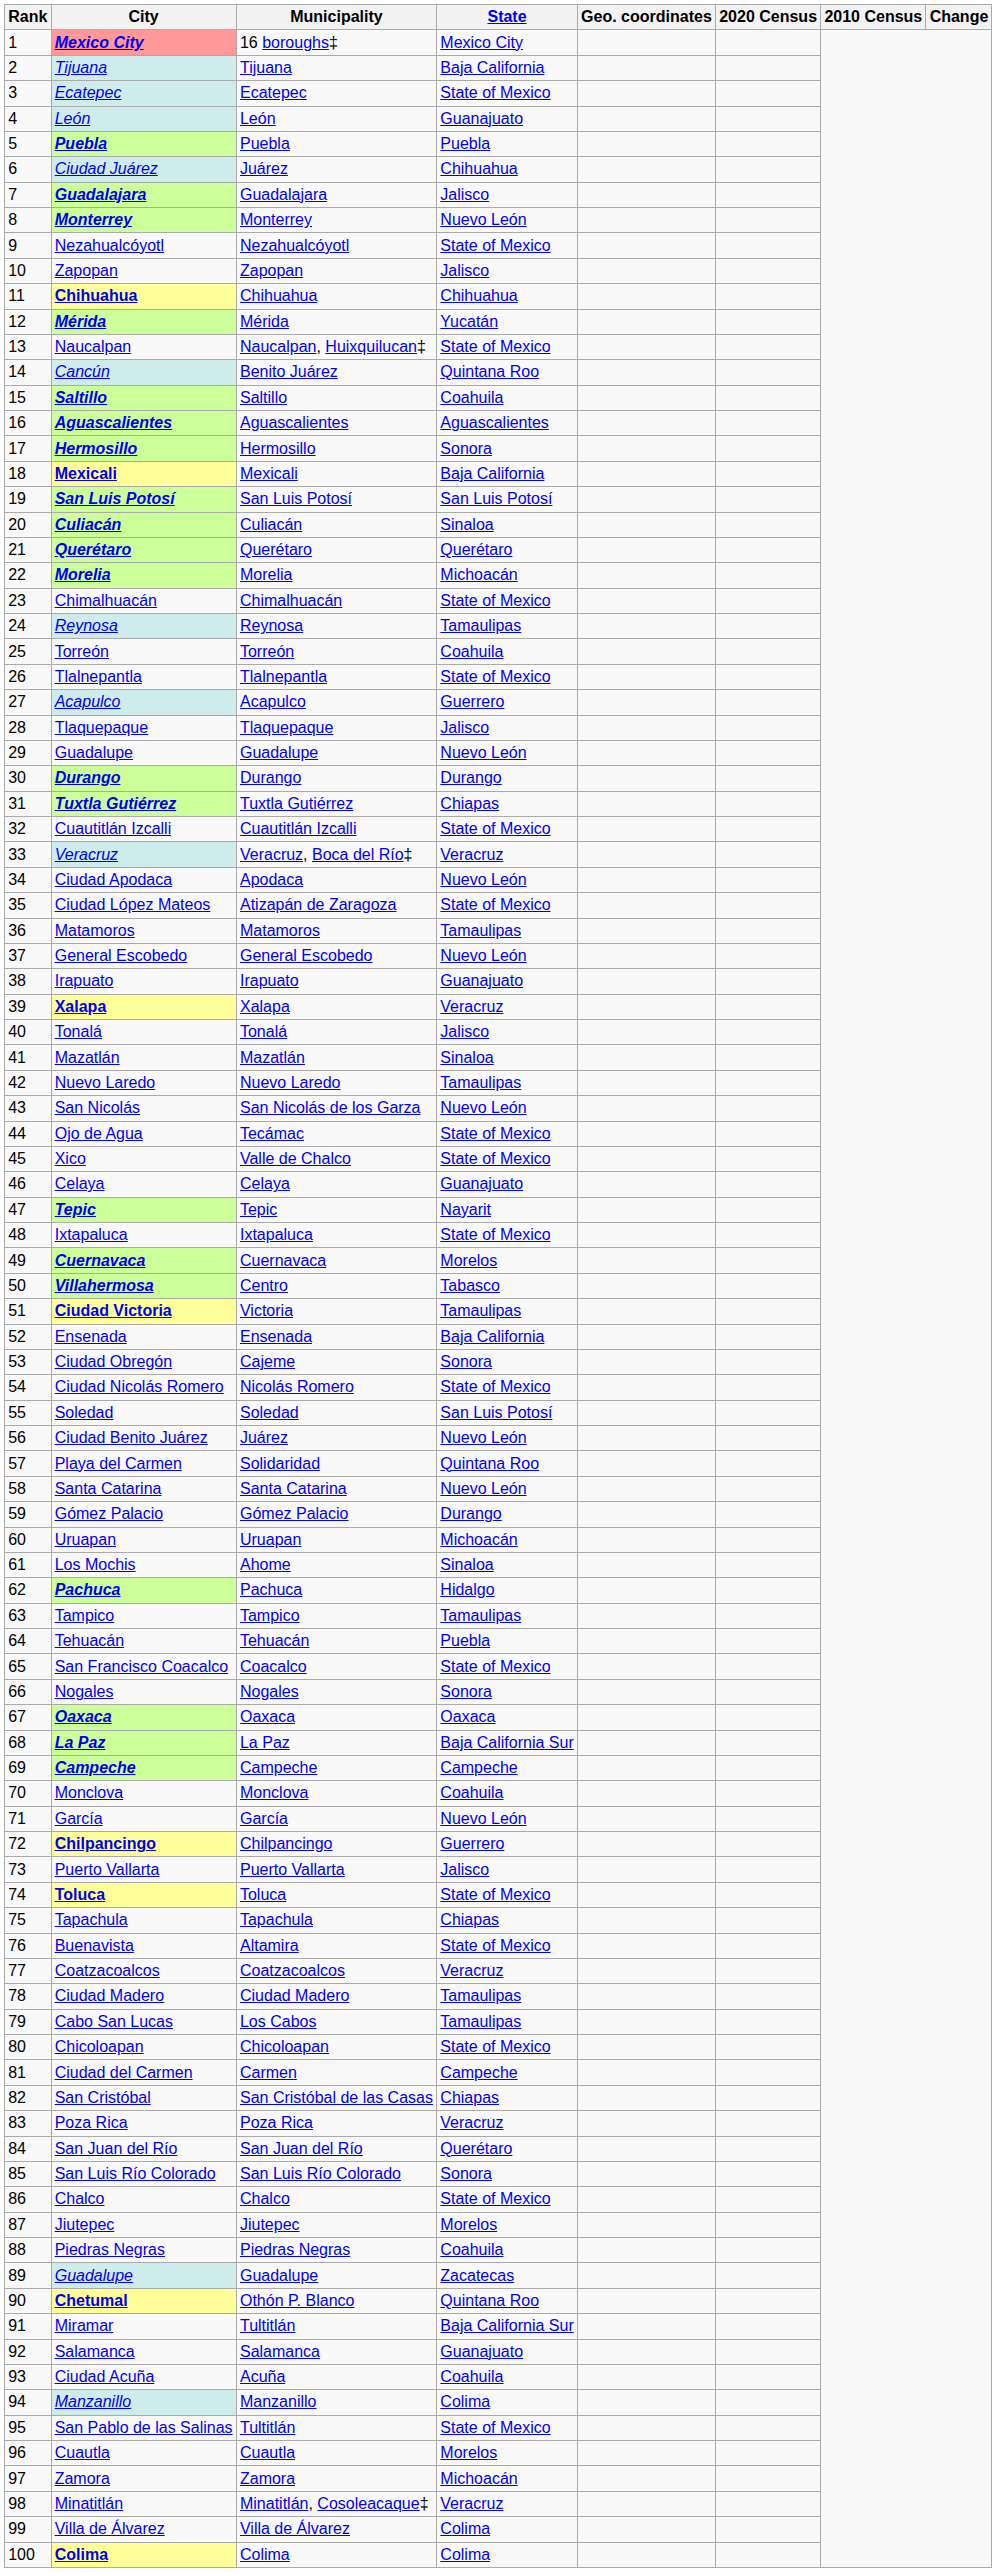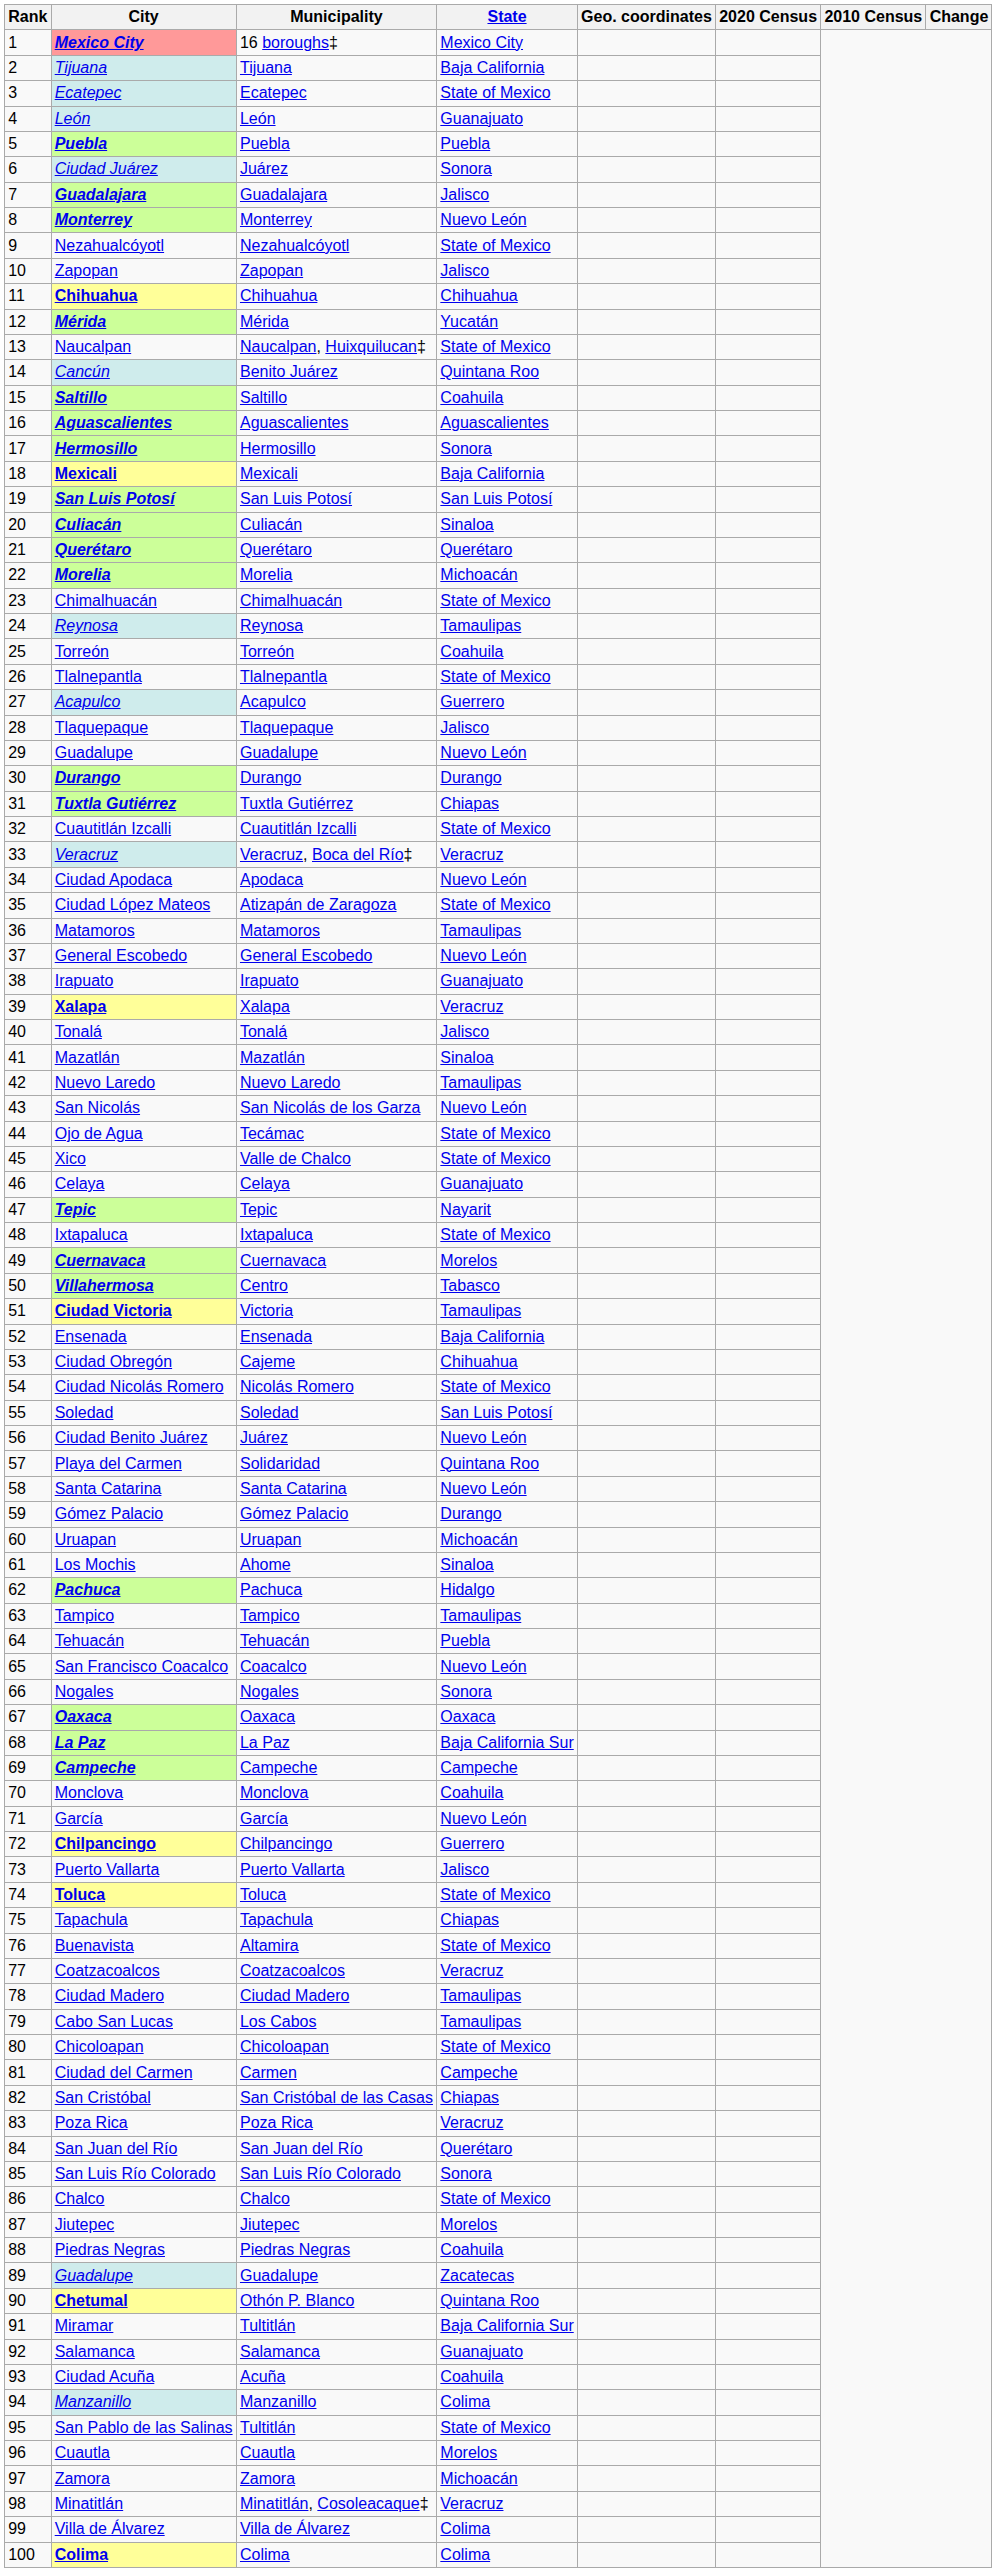(479, 169) Chihuahua -> (466, 169) Sonora
(466, 1362) Sonora -> (479, 1362) Chihuahua
(495, 1666) State of Mexico -> (483, 1666) Nuevo León
